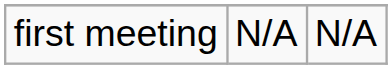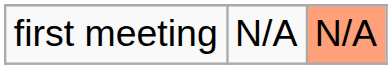(346, 34) no background -> (346, 34) lightsalmon background
